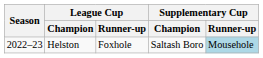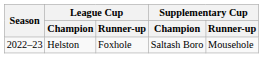(231, 45) lightblue background -> (231, 45) no background
